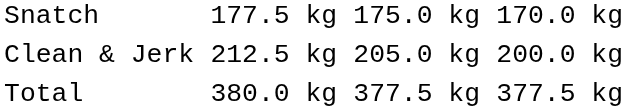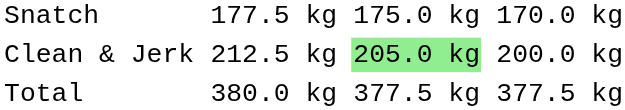(417, 55) no background -> (417, 55) lightgreen background
